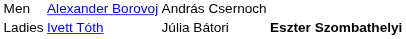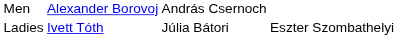(336, 27) bold -> (332, 27) normal
